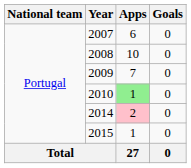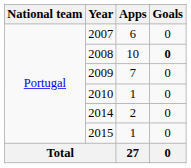(168, 53) normal -> (168, 53) bold
(133, 93) lightgreen background -> (133, 93) no background
(133, 113) pink background -> (133, 113) no background
